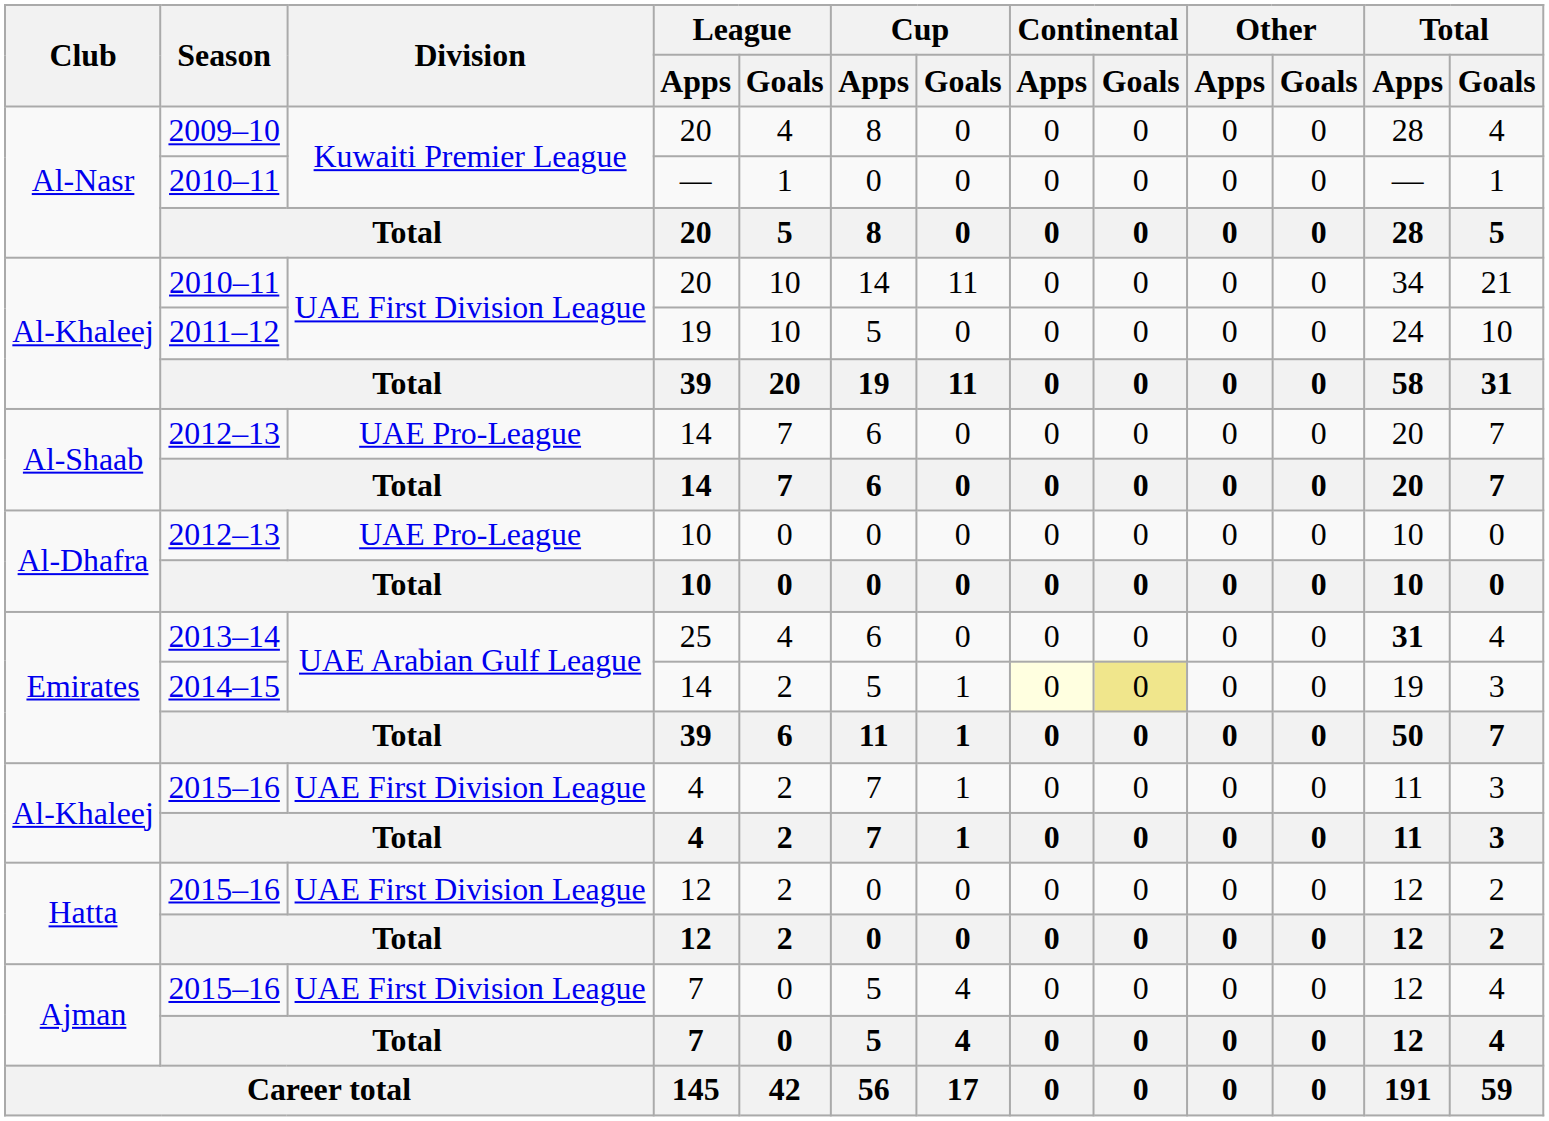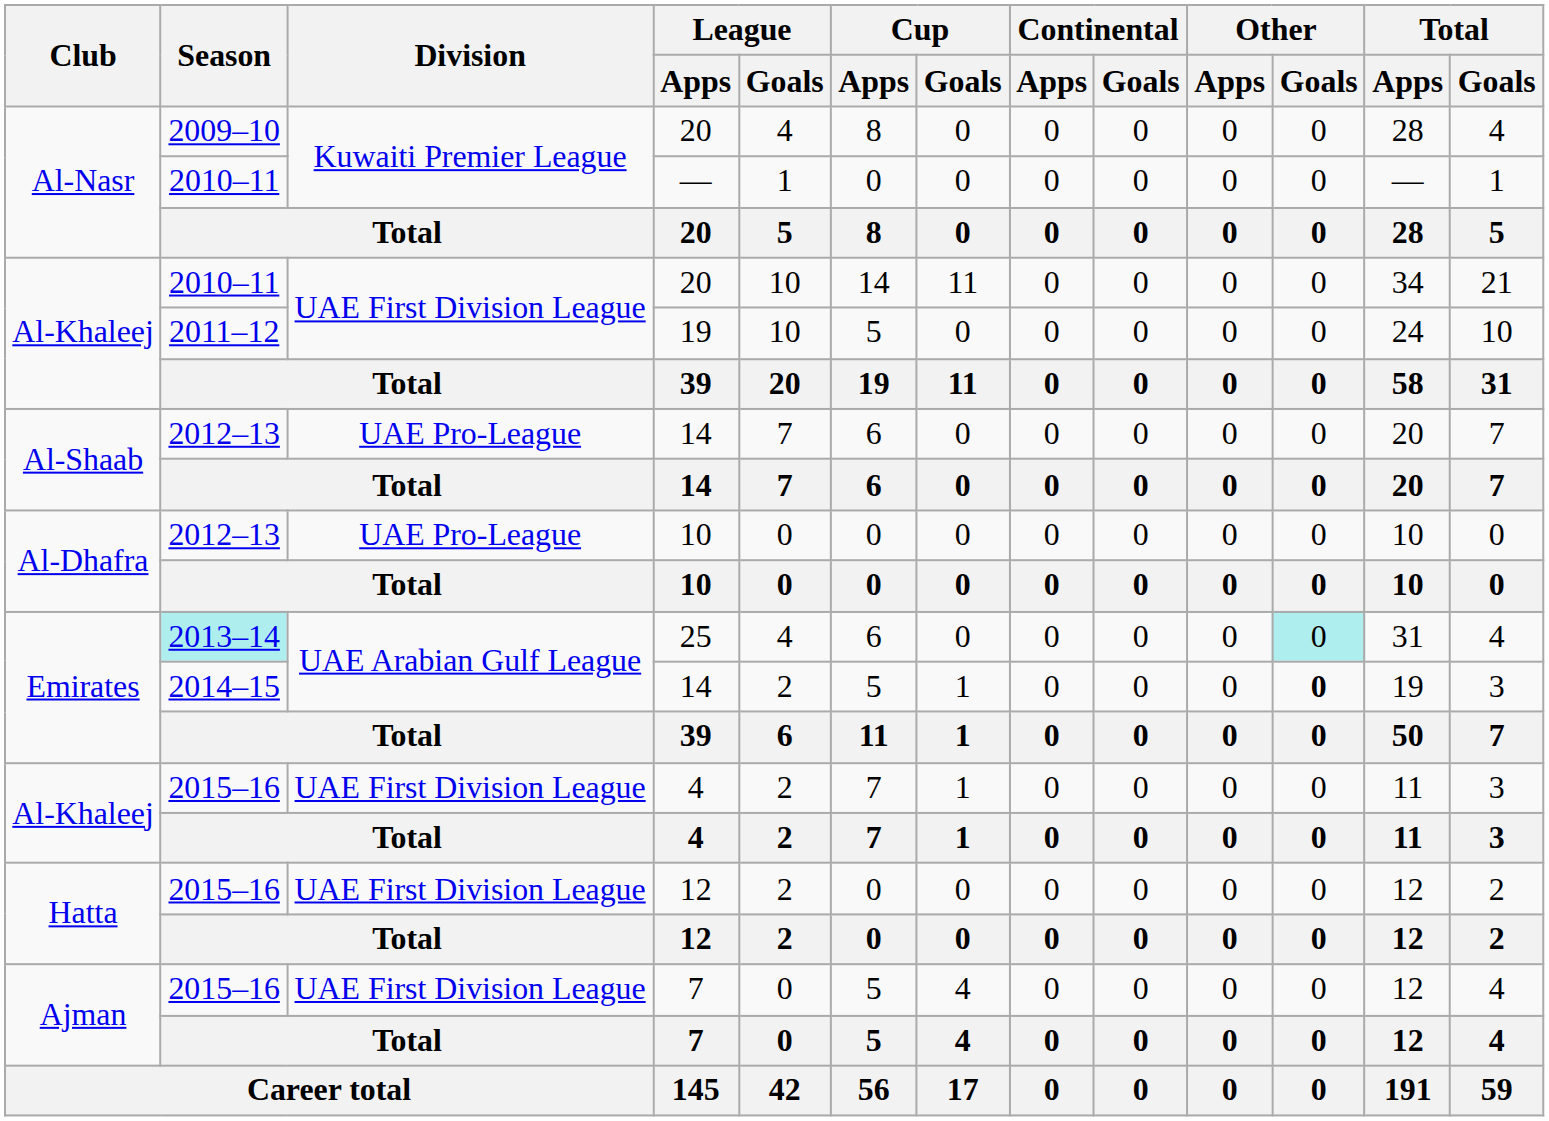(224, 635) no background -> (224, 635) paleturquoise background
(1319, 635) no background -> (1319, 635) paleturquoise background
(1408, 635) bold -> (1408, 635) normal
(1052, 686) lightyellow background -> (1052, 686) no background
(1141, 686) khaki background -> (1141, 686) no background
(1319, 686) normal -> (1319, 686) bold
